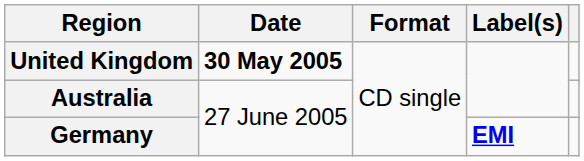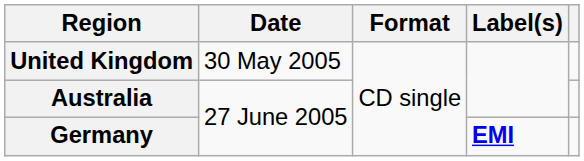(273, 60) bold -> (272, 60) normal
